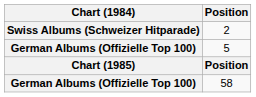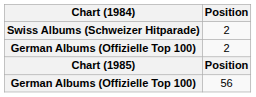(227, 48) 5 -> (227, 48) 2
(227, 83) 58 -> (227, 83) 56
